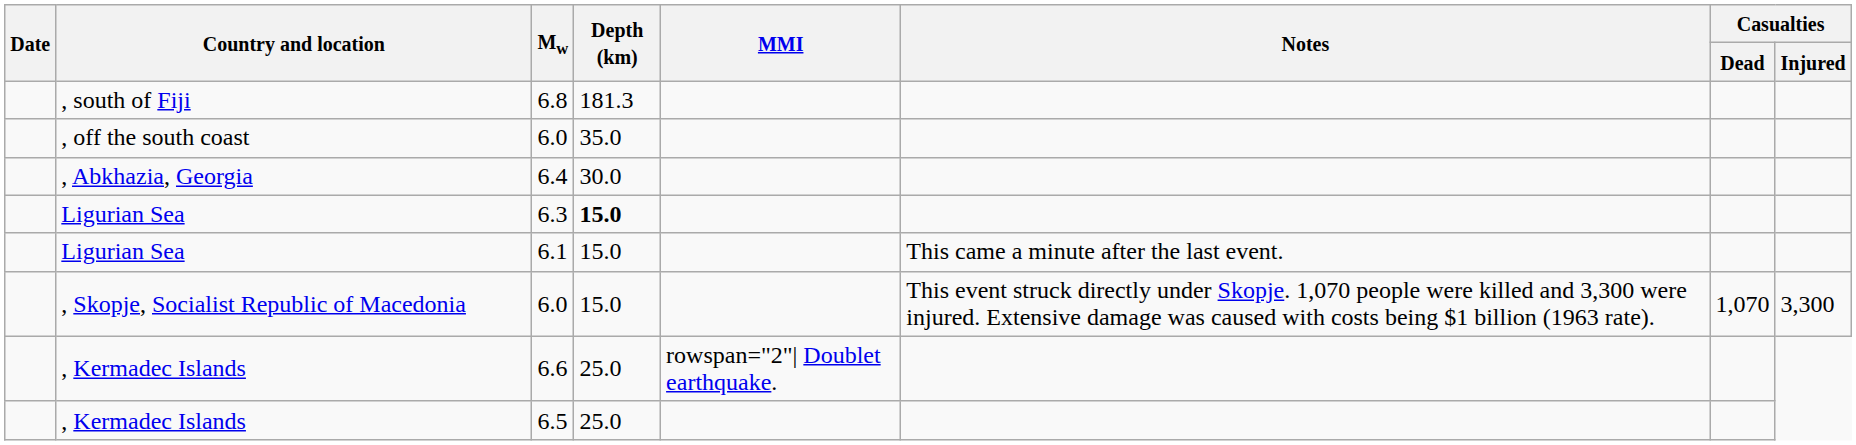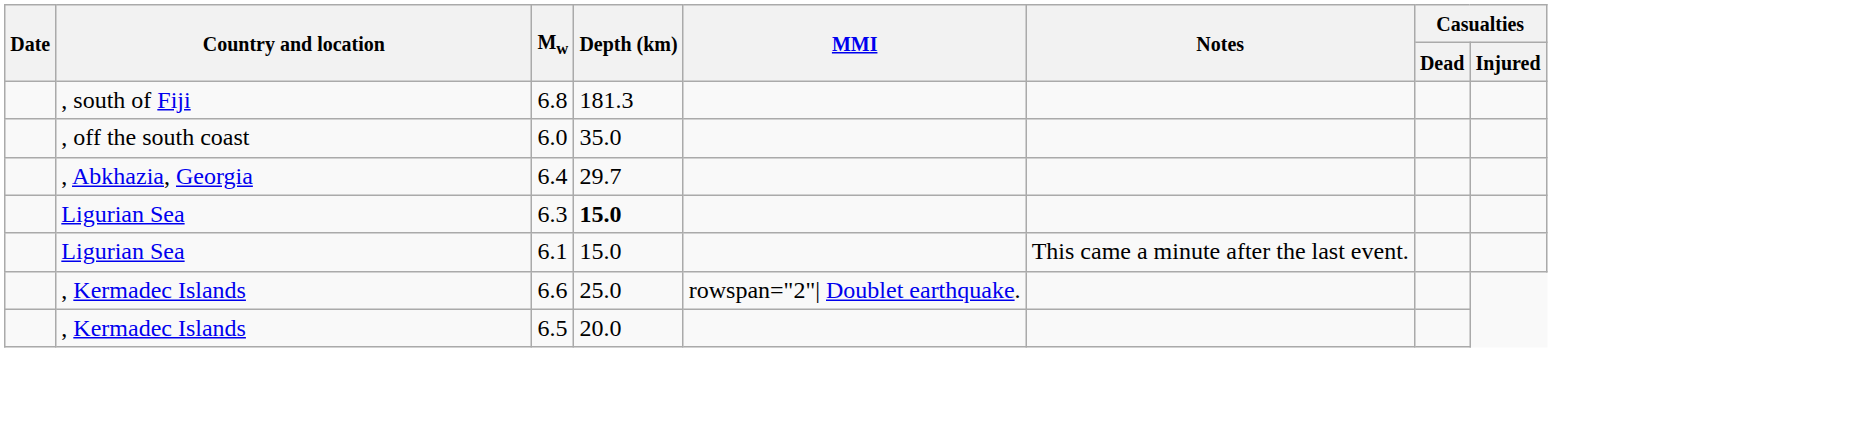(600, 175) 30.0 -> (600, 175) 29.7
- row: (264, 303)
(600, 420) 25.0 -> (600, 328) 20.0
